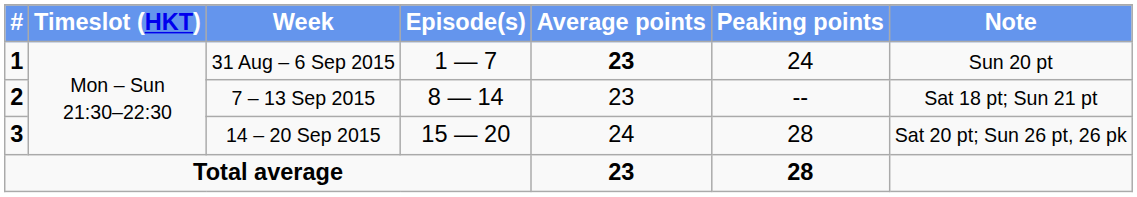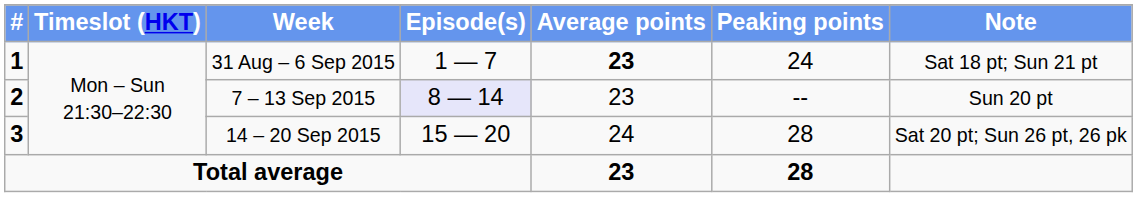(1011, 61) Sun 20 pt -> (1011, 61) Sat 18 pt; Sun 21 pt
(466, 97) no background -> (466, 97) lavender background
(1011, 99) Sat 18 pt; Sun 21 pt -> (1011, 99) Sun 20 pt
